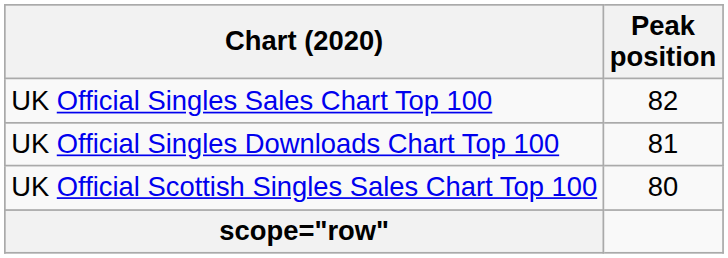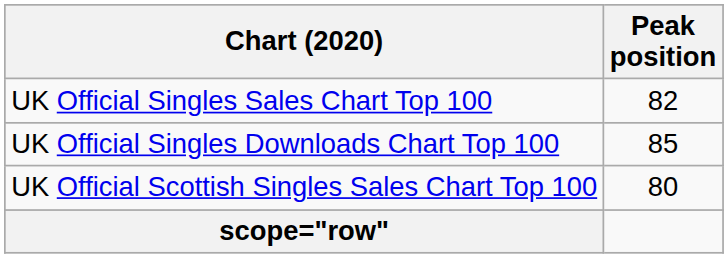(663, 143) 81 -> (663, 143) 85
